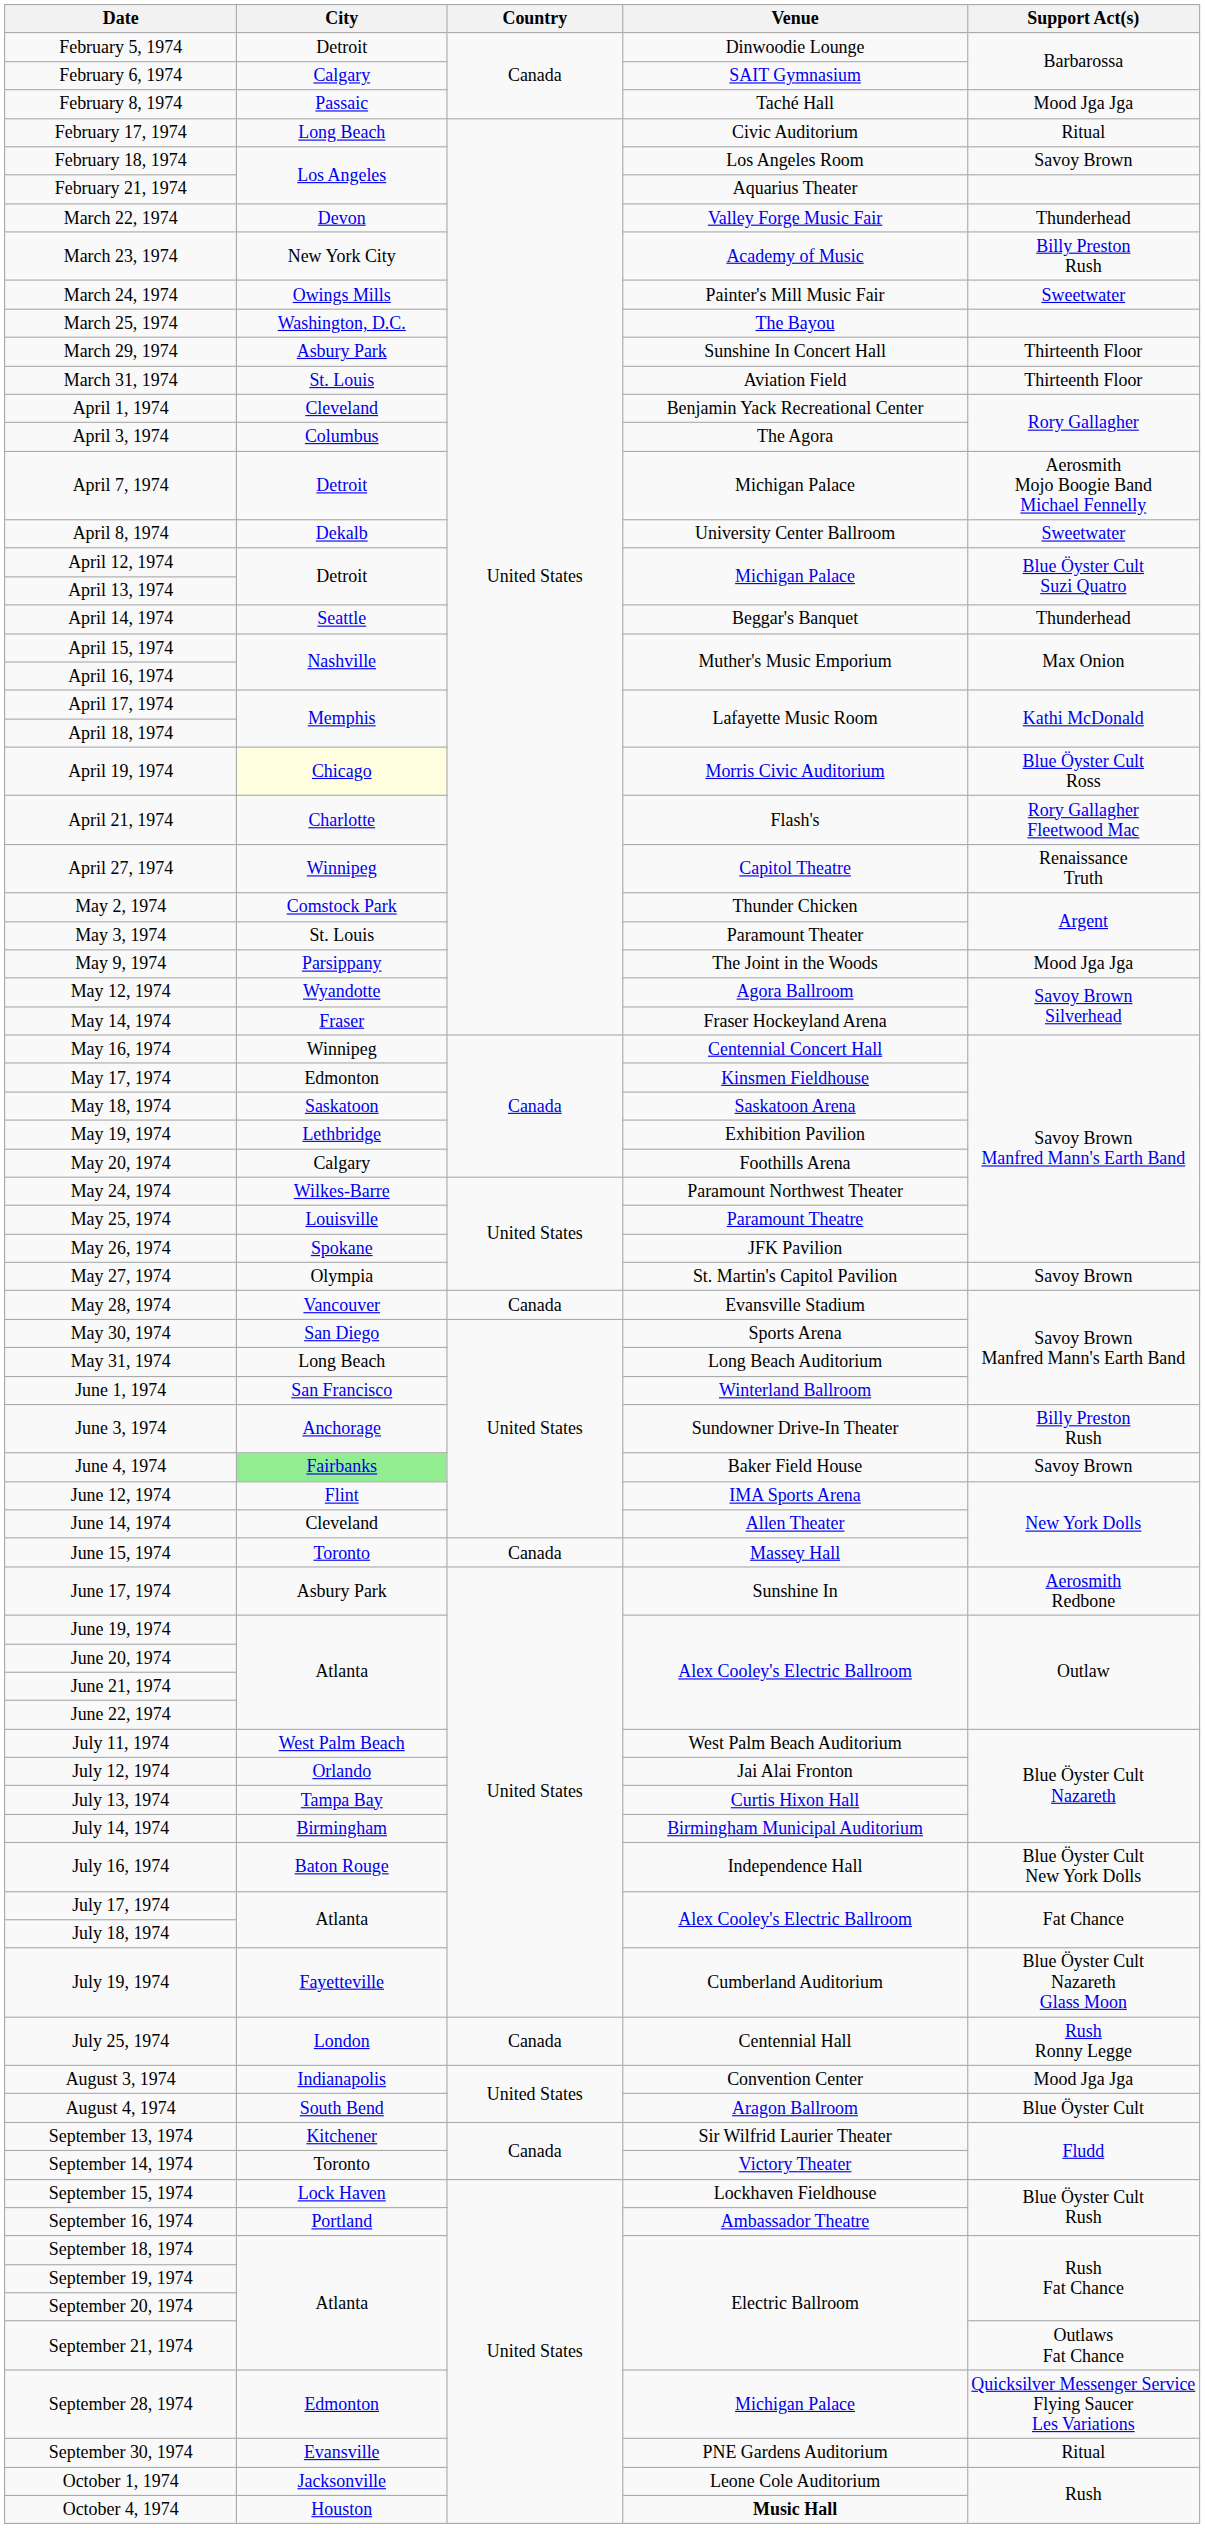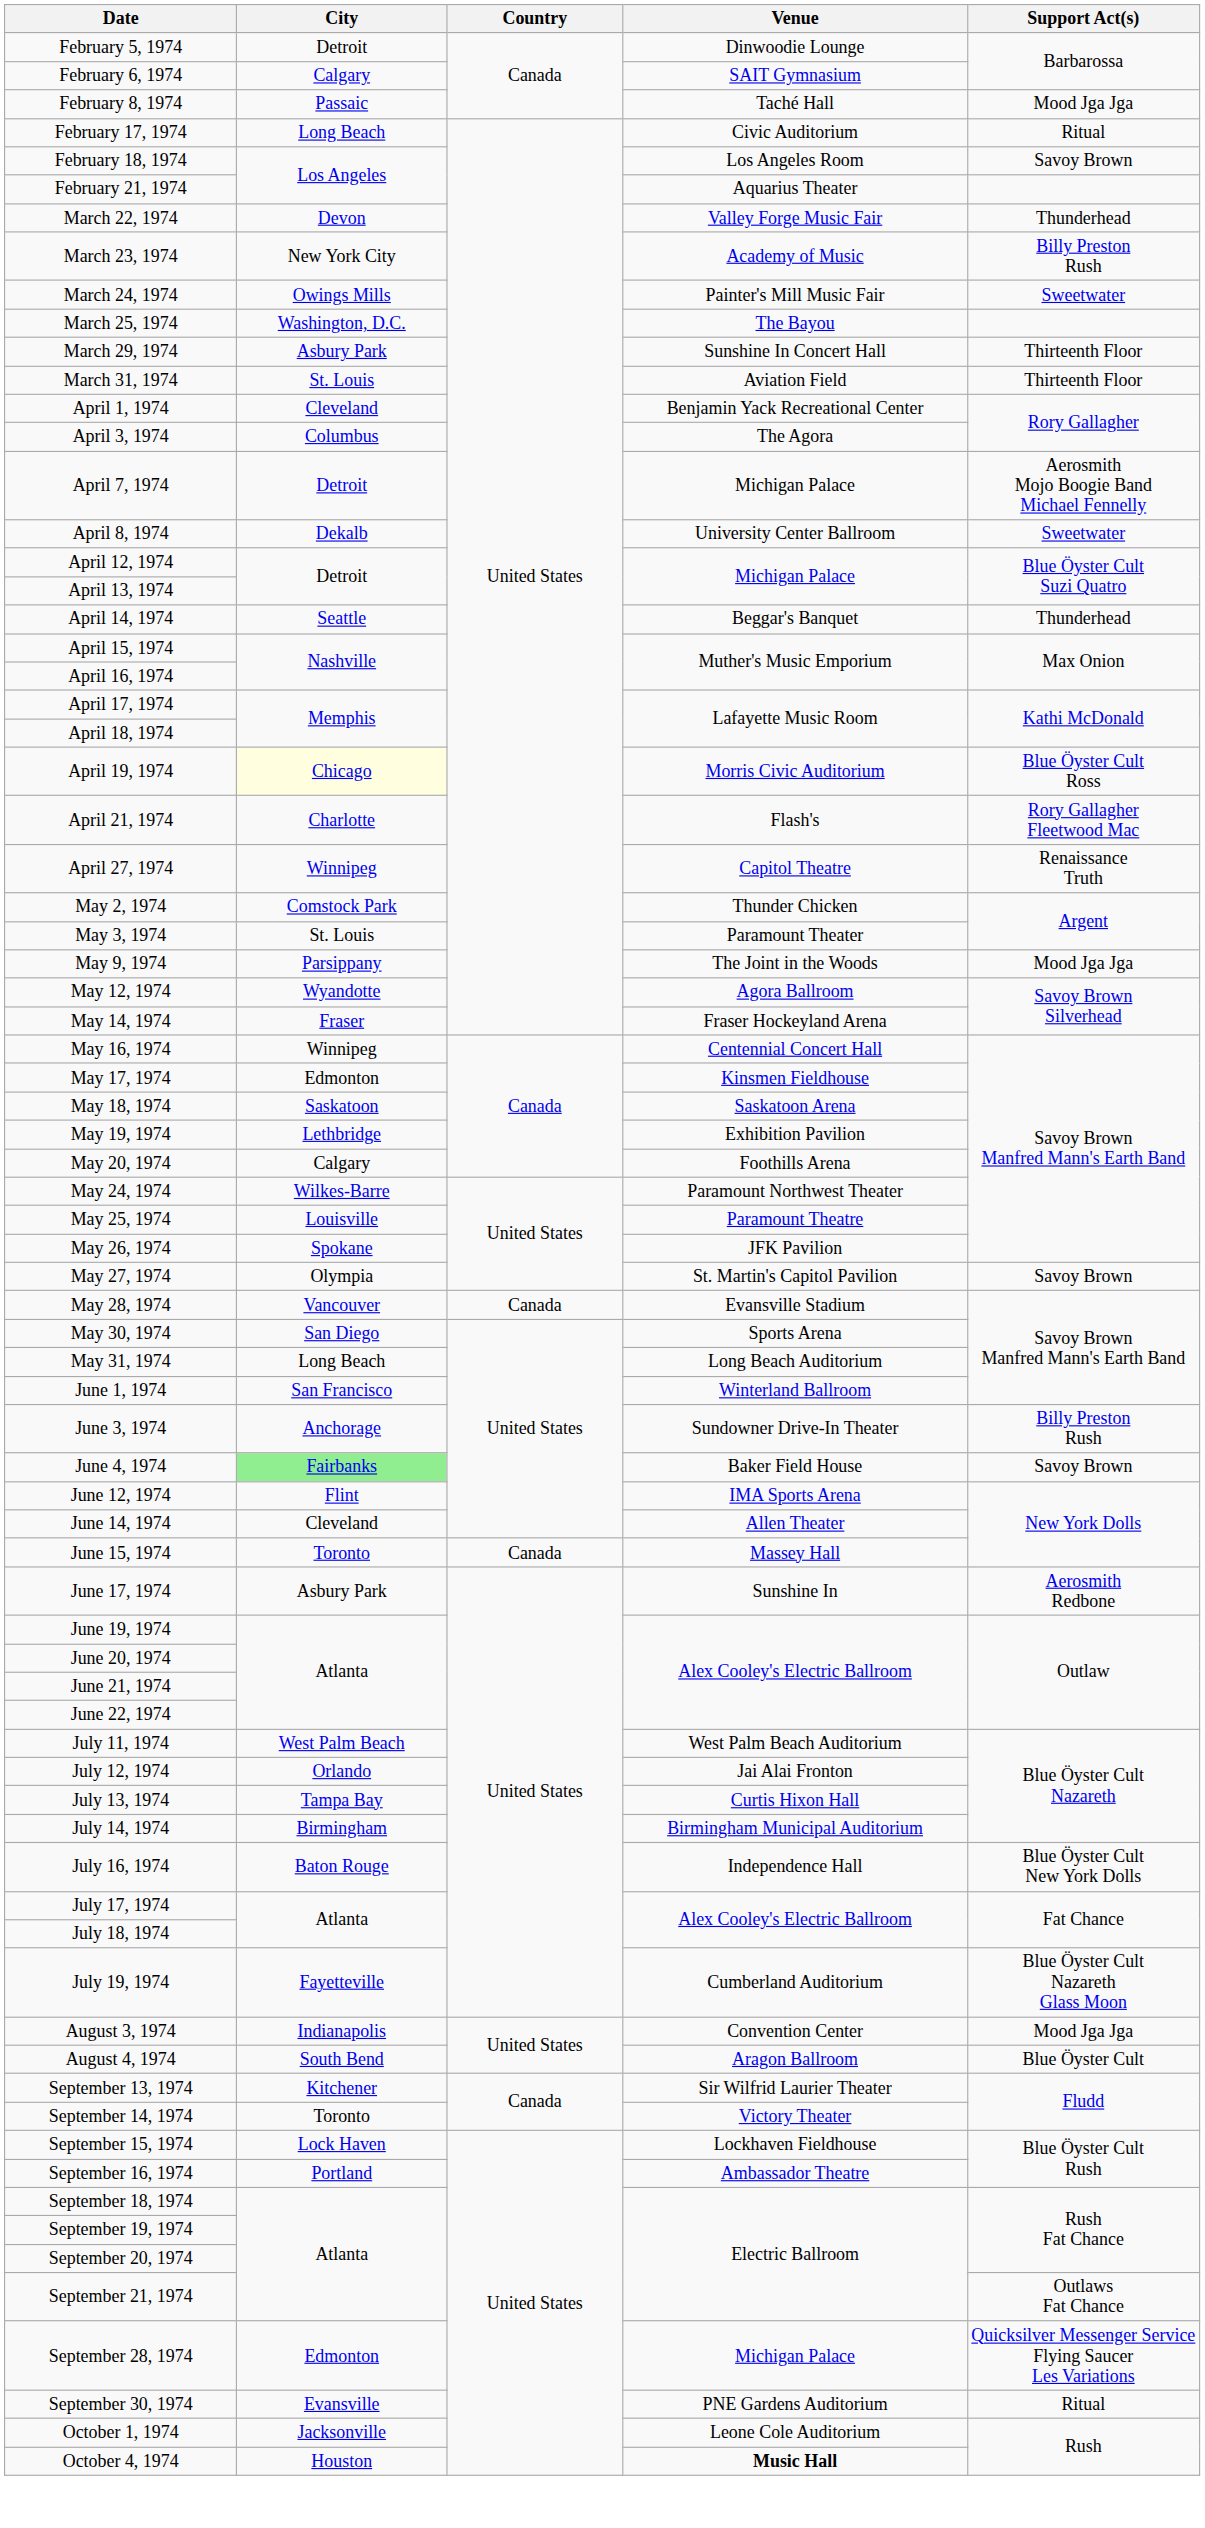- row: (121, 2041)
